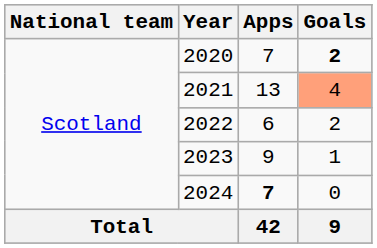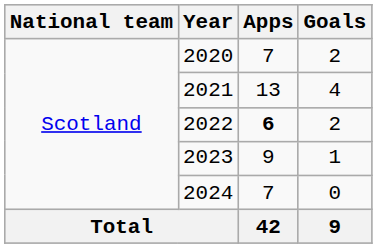(335, 56) bold -> (335, 56) normal
(335, 90) lightsalmon background -> (335, 90) no background
(268, 124) normal -> (268, 124) bold
(268, 192) bold -> (268, 192) normal
